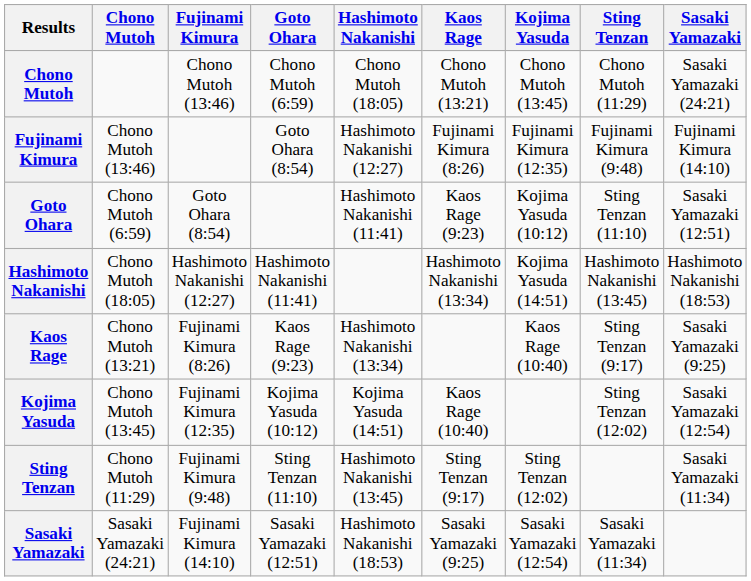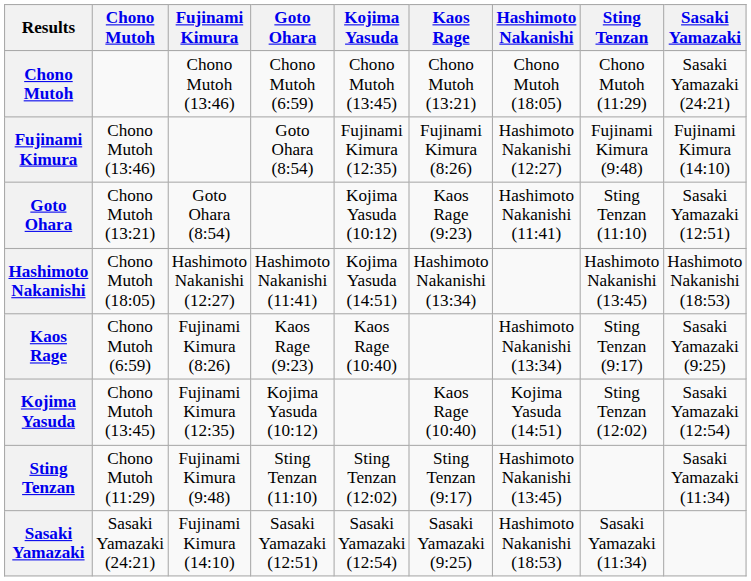columns swapped: (378, 27) <-> (543, 27)
(130, 215) Chono Mutoh (6:59) -> (130, 215) Chono Mutoh (13:21)
(130, 346) Chono Mutoh (13:21) -> (130, 346) Chono Mutoh (6:59)
